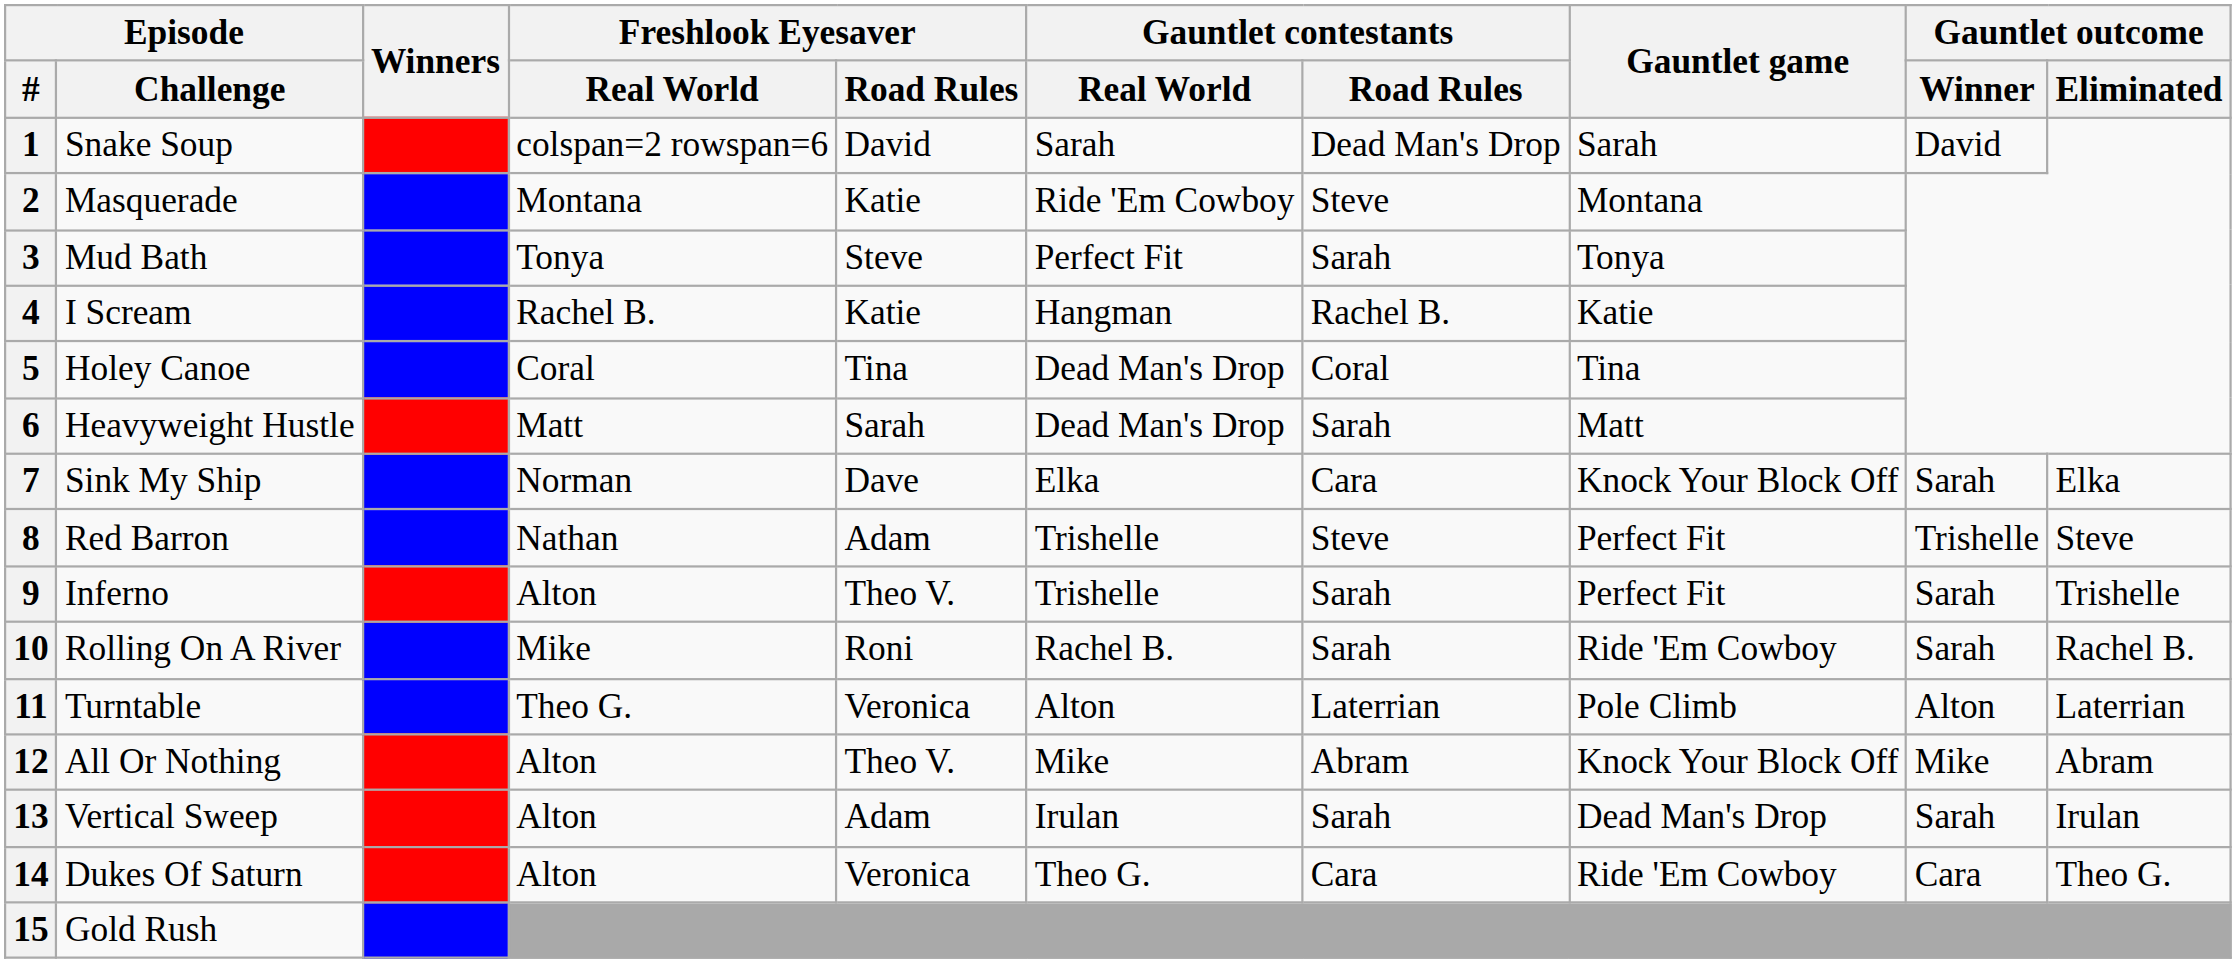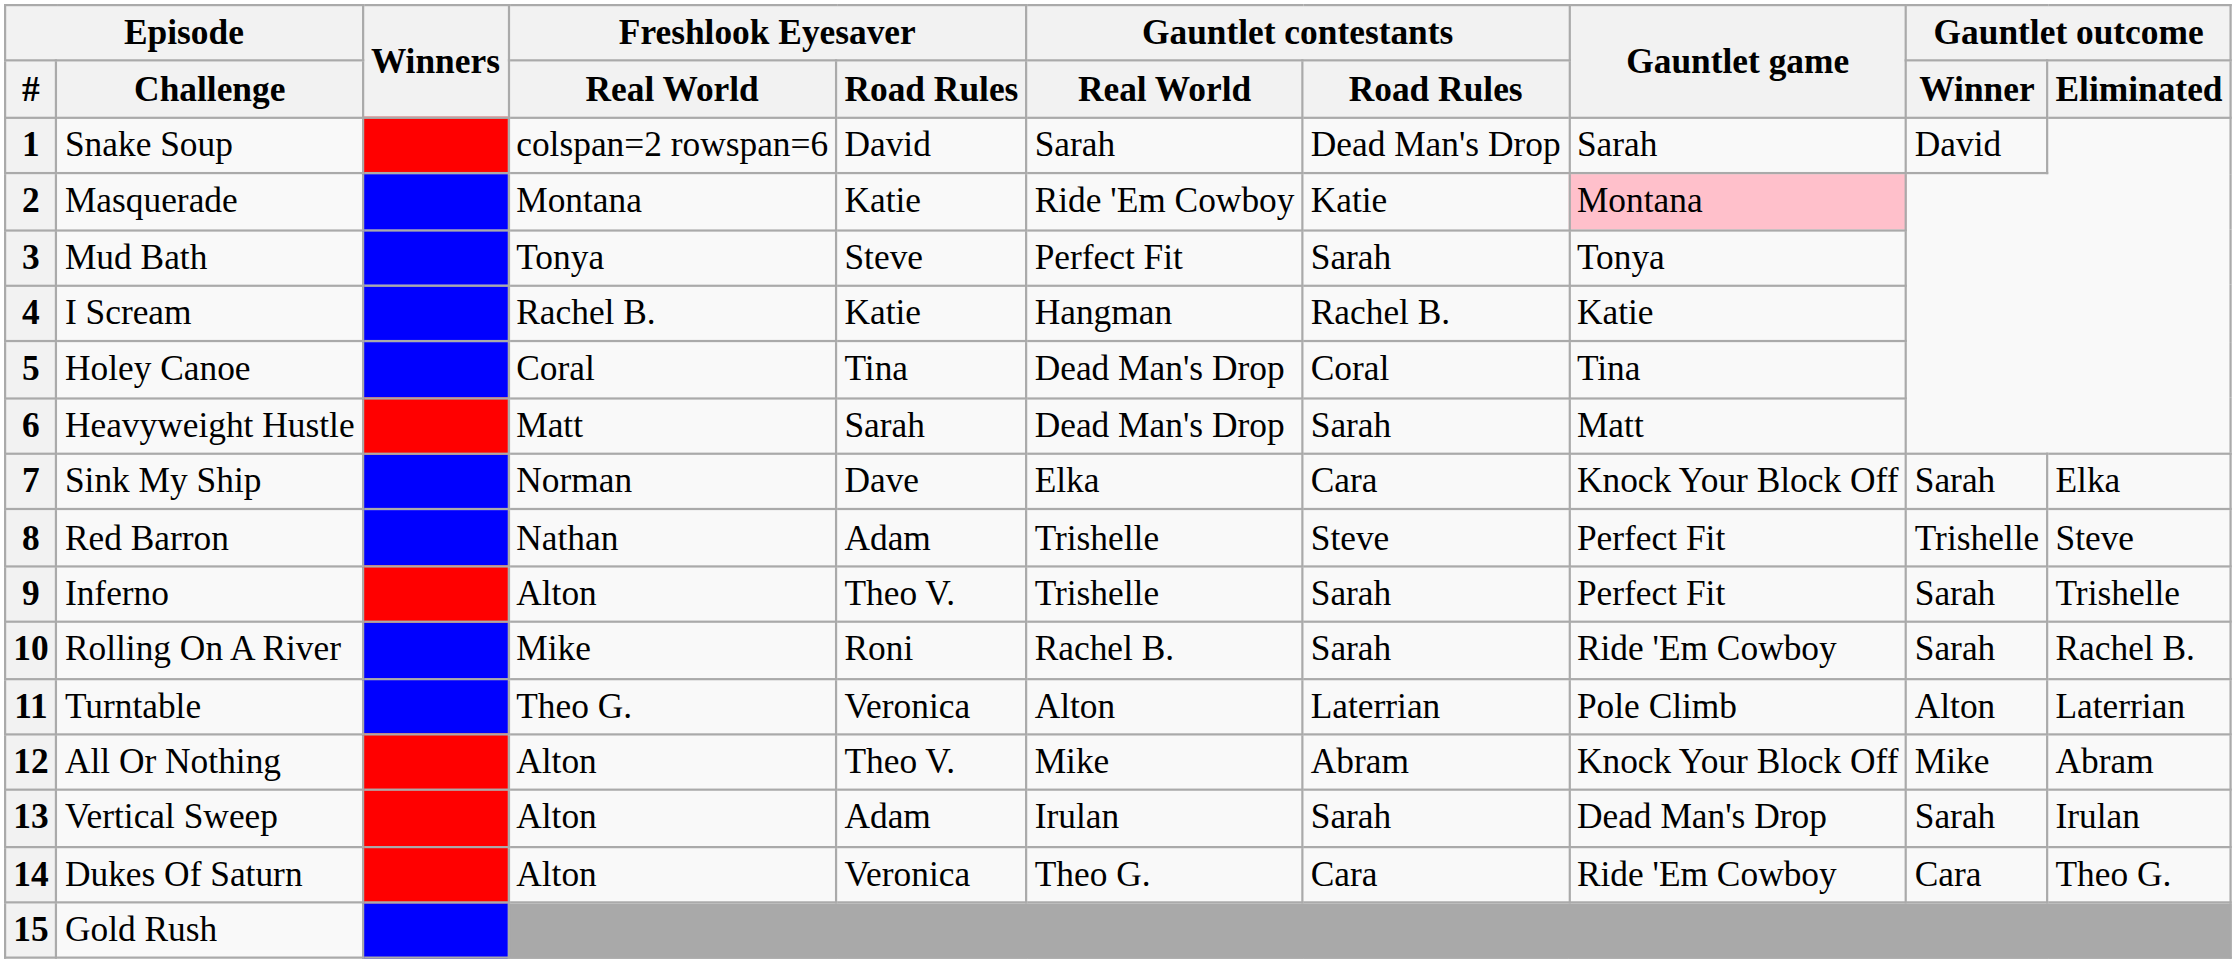(1350, 200) Steve -> (1349, 200) Katie
(1640, 200) no background -> (1640, 200) pink background
